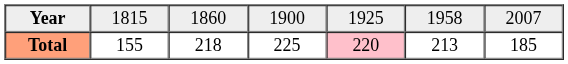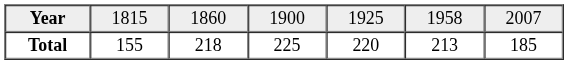(48, 45) lightsalmon background -> (48, 45) no background
(366, 45) pink background -> (366, 45) no background
